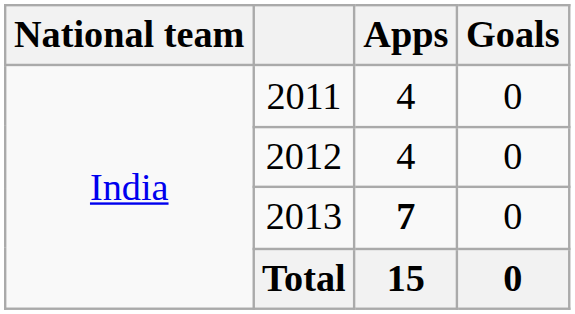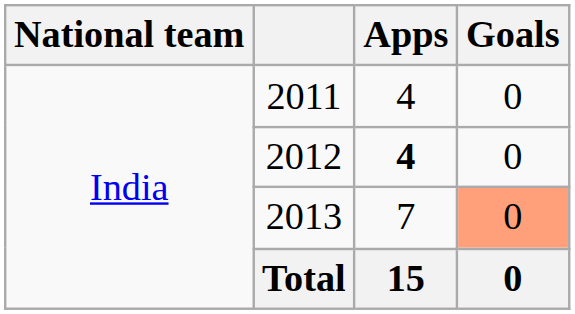(406, 156) normal -> (406, 156) bold
(406, 216) bold -> (406, 216) normal
(513, 216) no background -> (513, 216) lightsalmon background
